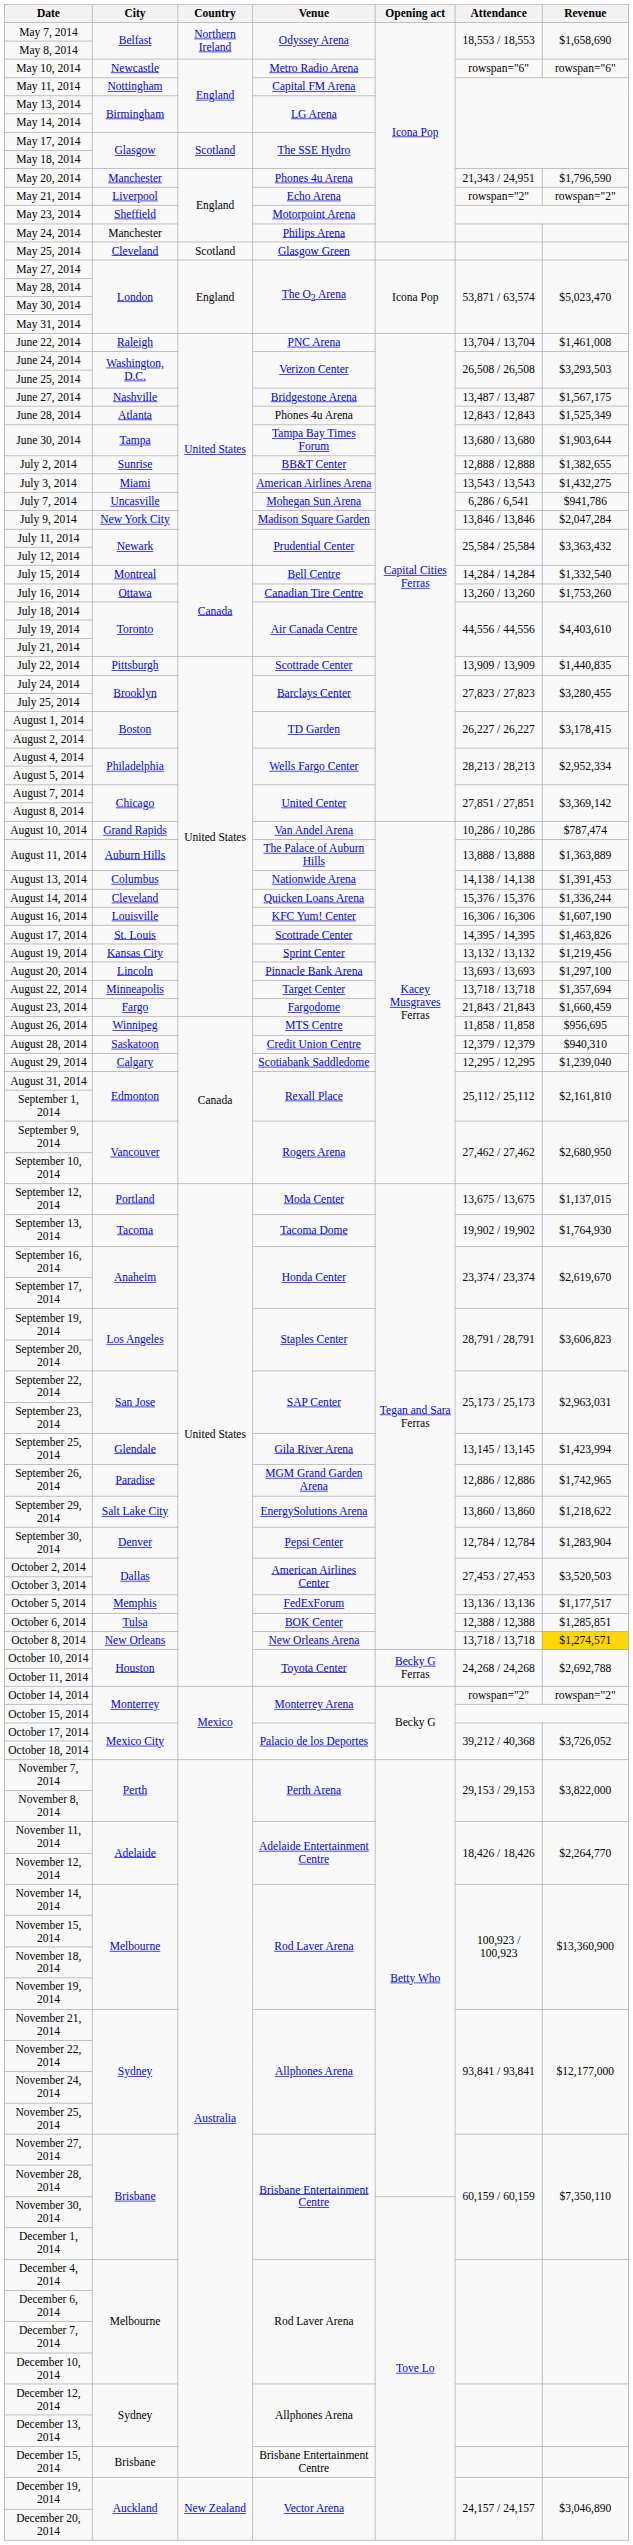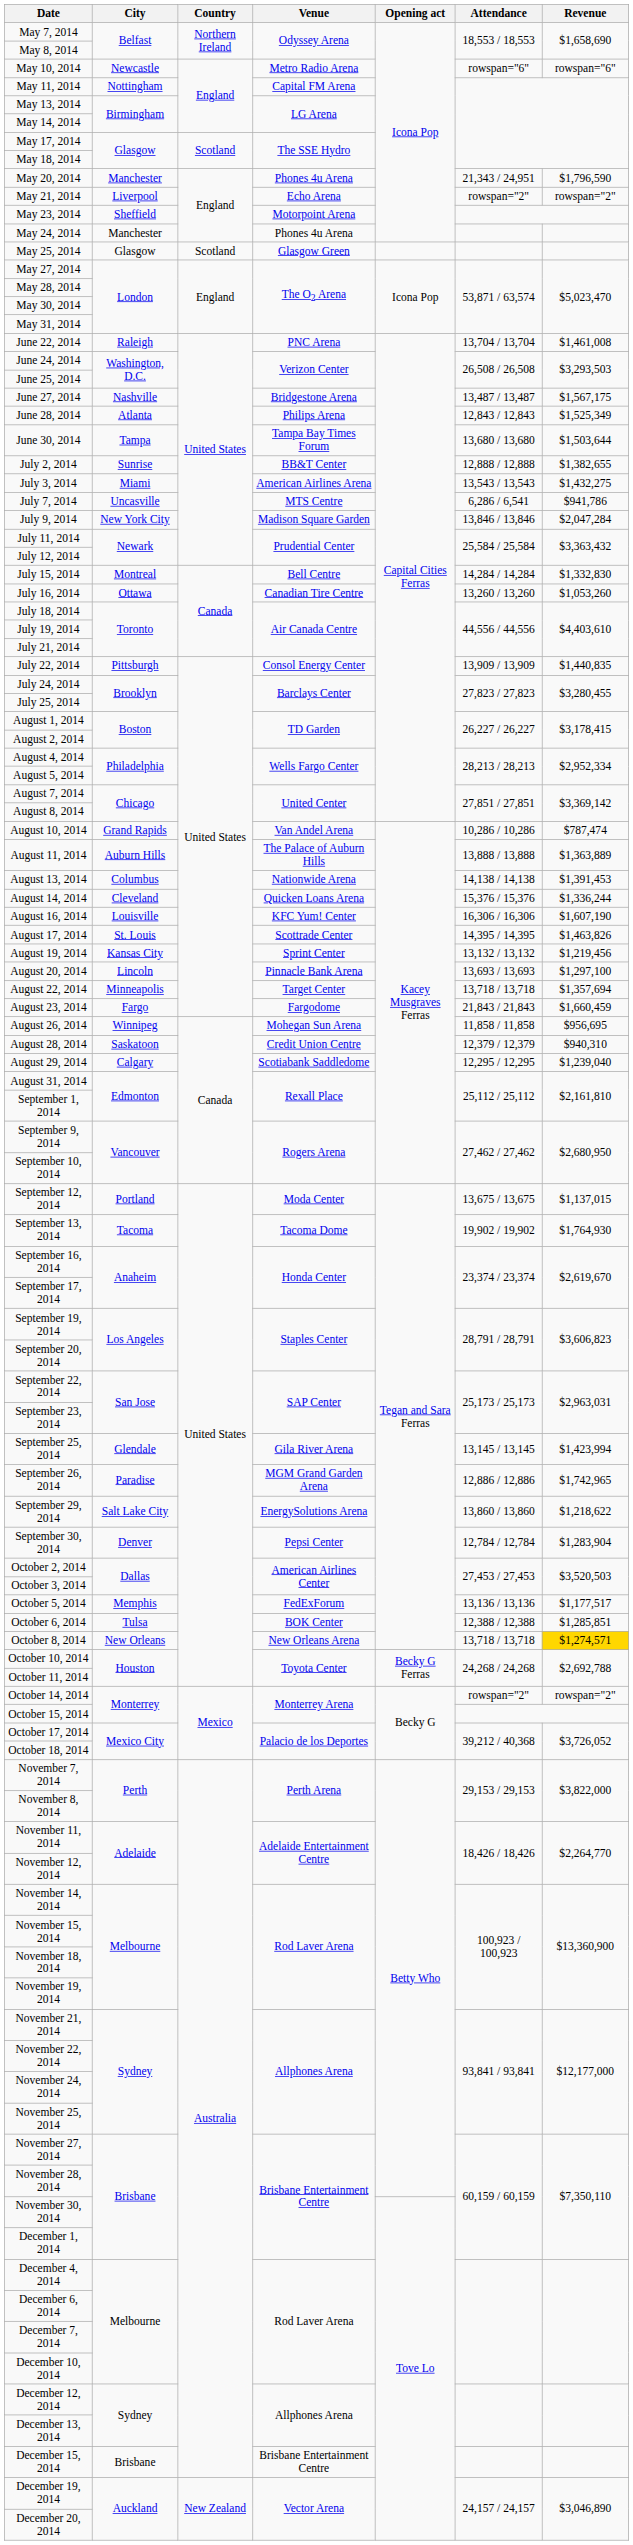(314, 232) Philips Arena -> (314, 232) Phones 4u Arena
(135, 251) Cleveland -> (135, 251) Glasgow
(314, 415) Phones 4u Arena -> (314, 415) Philips Arena
(585, 440) $1,903,644 -> (585, 440) $1,503,644
(314, 501) Mohegan Sun Arena -> (314, 501) MTS Centre
(585, 574) $1,332,540 -> (585, 574) $1,332,830
(585, 592) $1,753,260 -> (585, 592) $1,053,260
(314, 666) Scottrade Center -> (314, 666) Consol Energy Center
(314, 1026) MTS Centre -> (314, 1026) Mohegan Sun Arena
